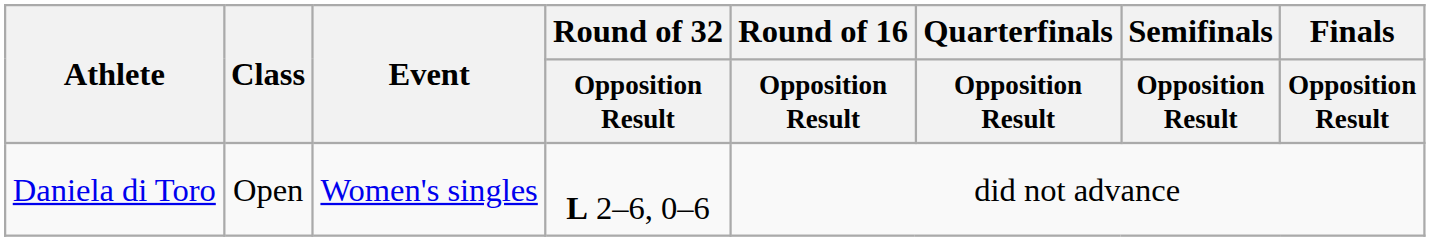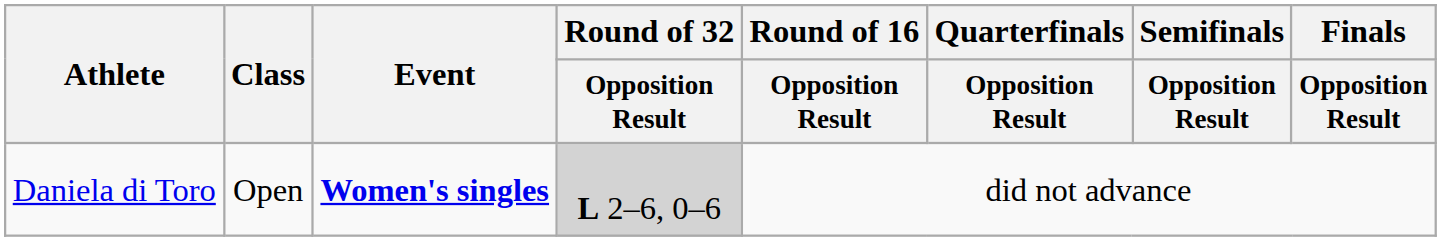(429, 189) normal -> (435, 189) bold
(638, 208) no background -> (649, 208) lightgrey background
